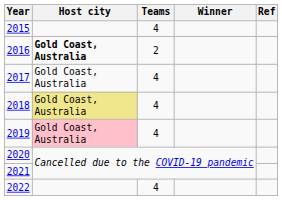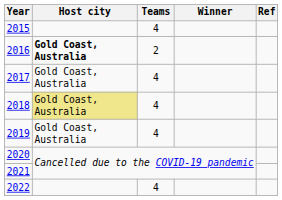(66, 133) pink background -> (66, 133) no background
